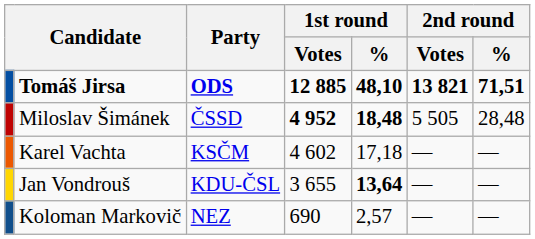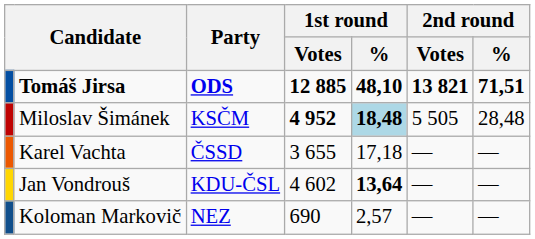(216, 119) ČSSD -> (220, 119) KSČM
(379, 119) no background -> (379, 119) lightblue background
(220, 151) KSČM -> (216, 151) ČSSD
(313, 151) 4 602 -> (313, 151) 3 655
(313, 184) 3 655 -> (313, 184) 4 602
